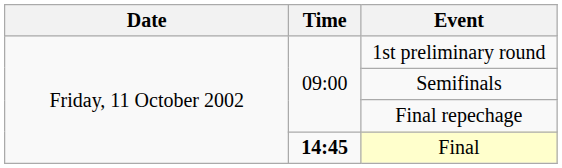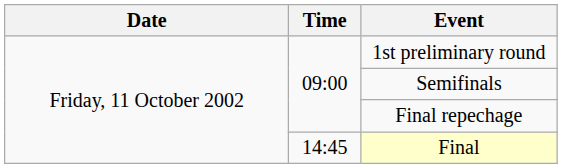(325, 147) bold -> (325, 147) normal
